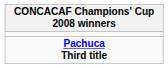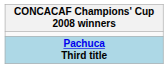(84, 50) no background -> (84, 50) lightblue background
